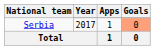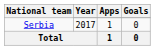(136, 25) lightsalmon background -> (136, 25) no background
